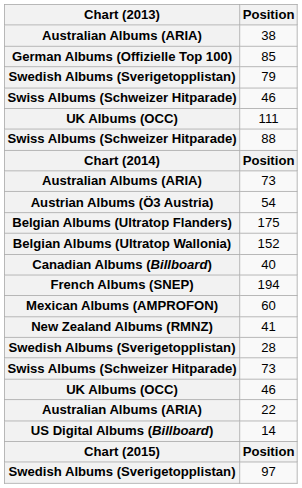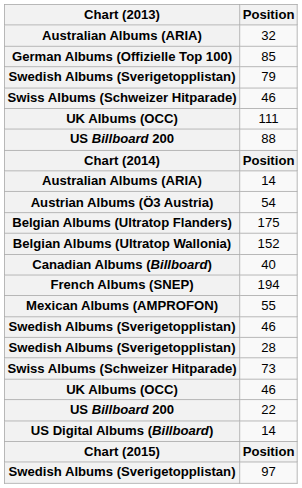(269, 35) 38 -> (269, 35) 32
(122, 139) Swiss Albums (Schweizer Hitparade) -> (122, 139) US Billboard 200
(269, 181) 73 -> (269, 181) 14
(269, 306) 60 -> (269, 306) 55
(122, 327) New Zealand Albums (RMNZ) -> (122, 327) Swedish Albums (Sverigetopplistan)
(269, 327) 41 -> (269, 327) 46
(122, 410) Australian Albums (ARIA) -> (122, 410) US Billboard 200
